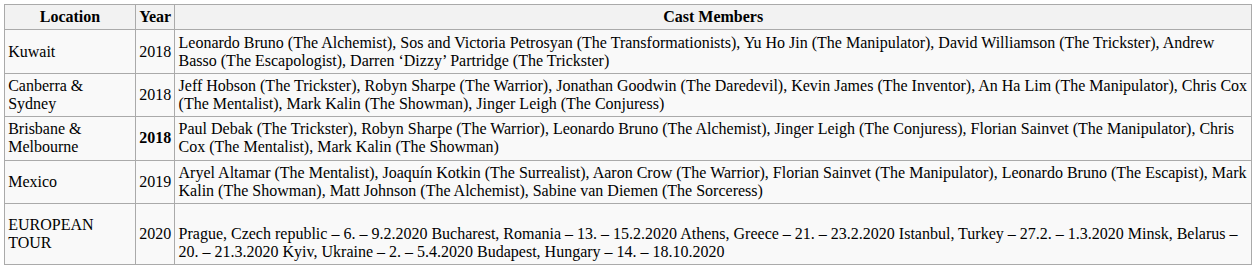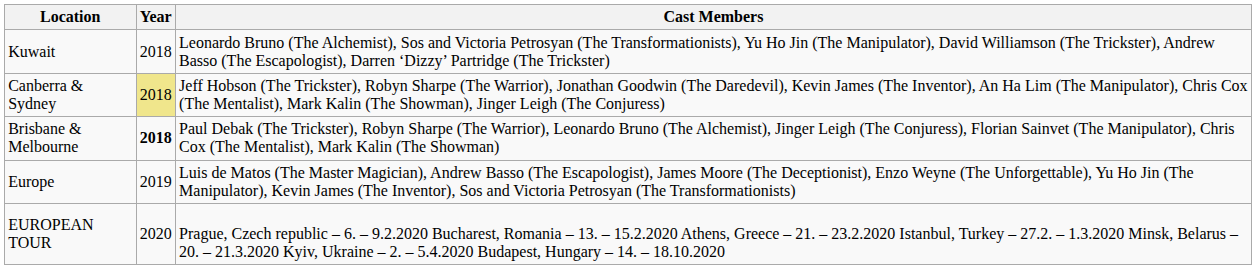(155, 94) no background -> (156, 94) khaki background
+ row: (31, 181)
- row: (33, 181)
